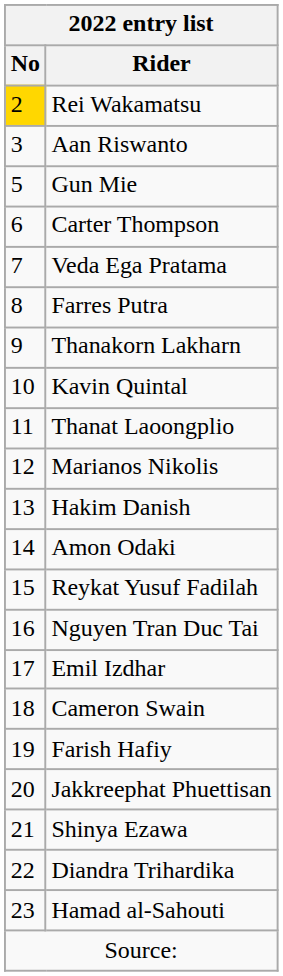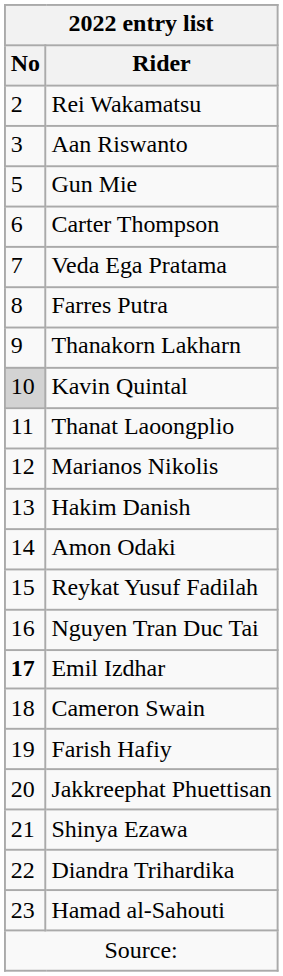(17, 105) gold background -> (17, 105) no background
(23, 387) no background -> (23, 387) lightgrey background
(23, 669) normal -> (23, 669) bold
